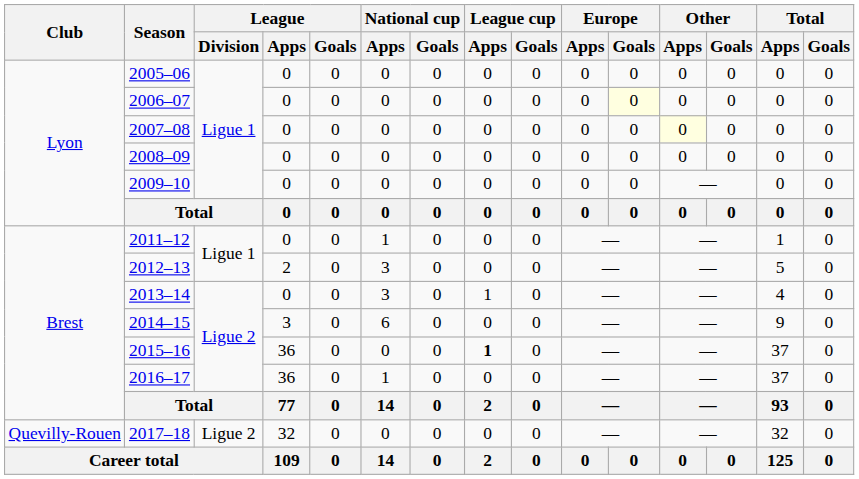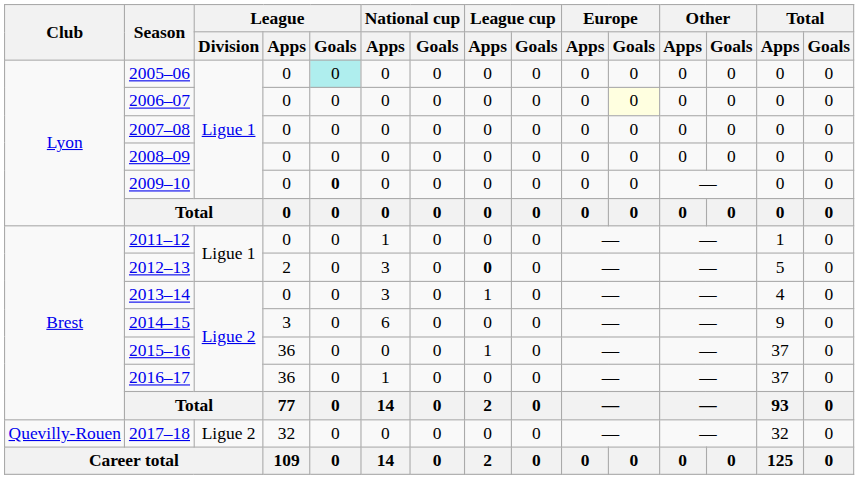(335, 73) no background -> (335, 73) paleturquoise background
(683, 128) lightyellow background -> (683, 128) no background
(335, 184) normal -> (335, 184) bold
(488, 267) normal -> (488, 267) bold
(488, 350) bold -> (488, 350) normal
